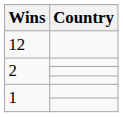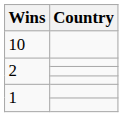(17, 44) 12 -> (17, 44) 10
